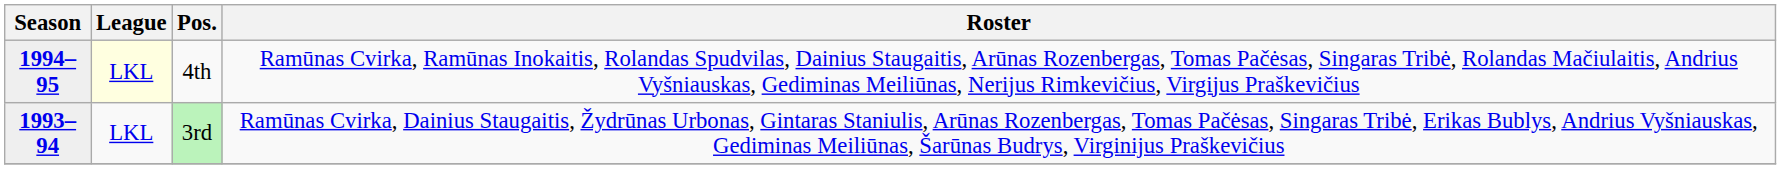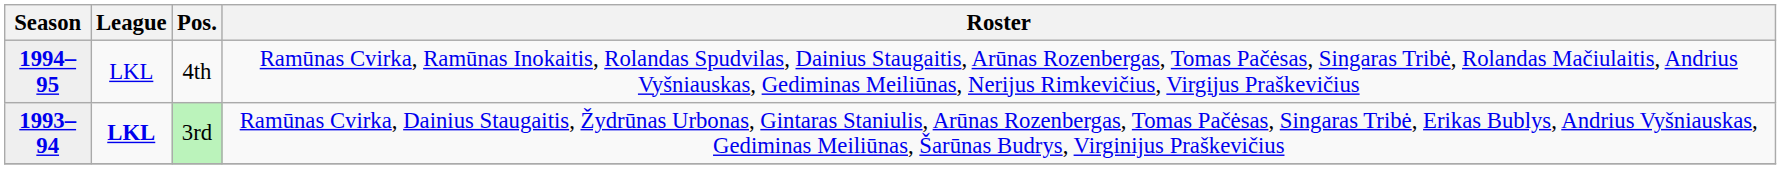(131, 71) lightyellow background -> (131, 71) no background
(131, 132) normal -> (131, 132) bold
